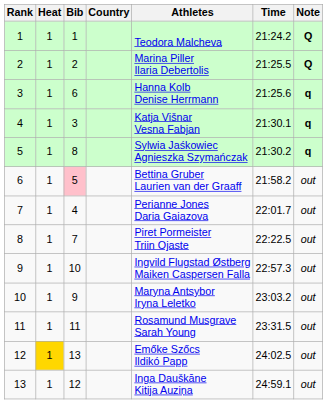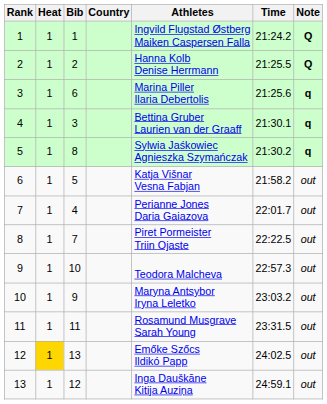(178, 42) Teodora Malcheva -> (192, 36) Ingvild Flugstad Østberg Maiken Caspersen Falla
(172, 65) Marina Piller Ilaria Debertolis -> (176, 65) Hanna Kolb Denise Herrmann
(176, 94) Hanna Kolb Denise Herrmann -> (172, 94) Marina Piller Ilaria Debertolis
(167, 123) Katja Višnar Vesna Fabjan -> (188, 123) Bettina Gruber Laurien van der Graaff
(75, 181) pink background -> (75, 181) no background
(188, 181) Bettina Gruber Laurien van der Graaff -> (167, 181) Katja Višnar Vesna Fabjan
(192, 268) Ingvild Flugstad Østberg Maiken Caspersen Falla -> (178, 274) Teodora Malcheva
